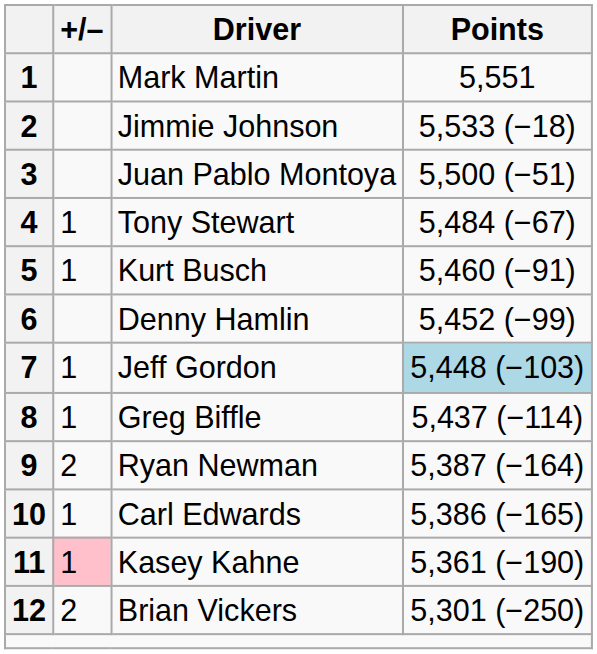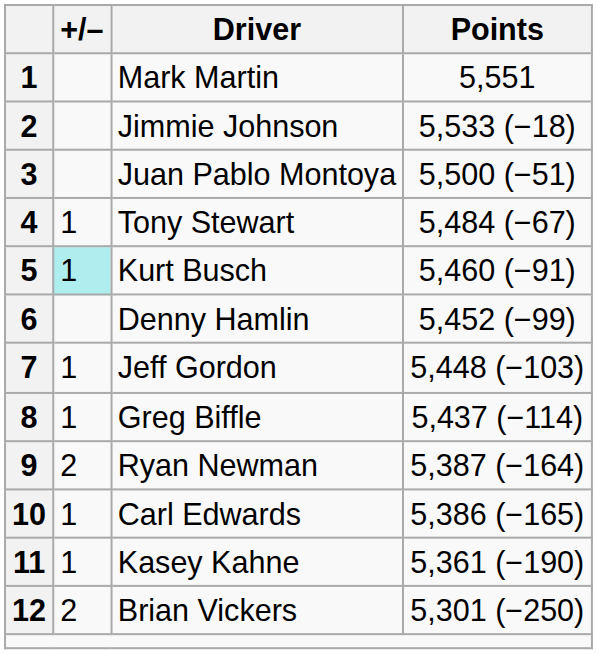(69, 271) no background -> (69, 271) paleturquoise background
(497, 368) lightblue background -> (497, 368) no background
(69, 561) pink background -> (69, 561) no background
